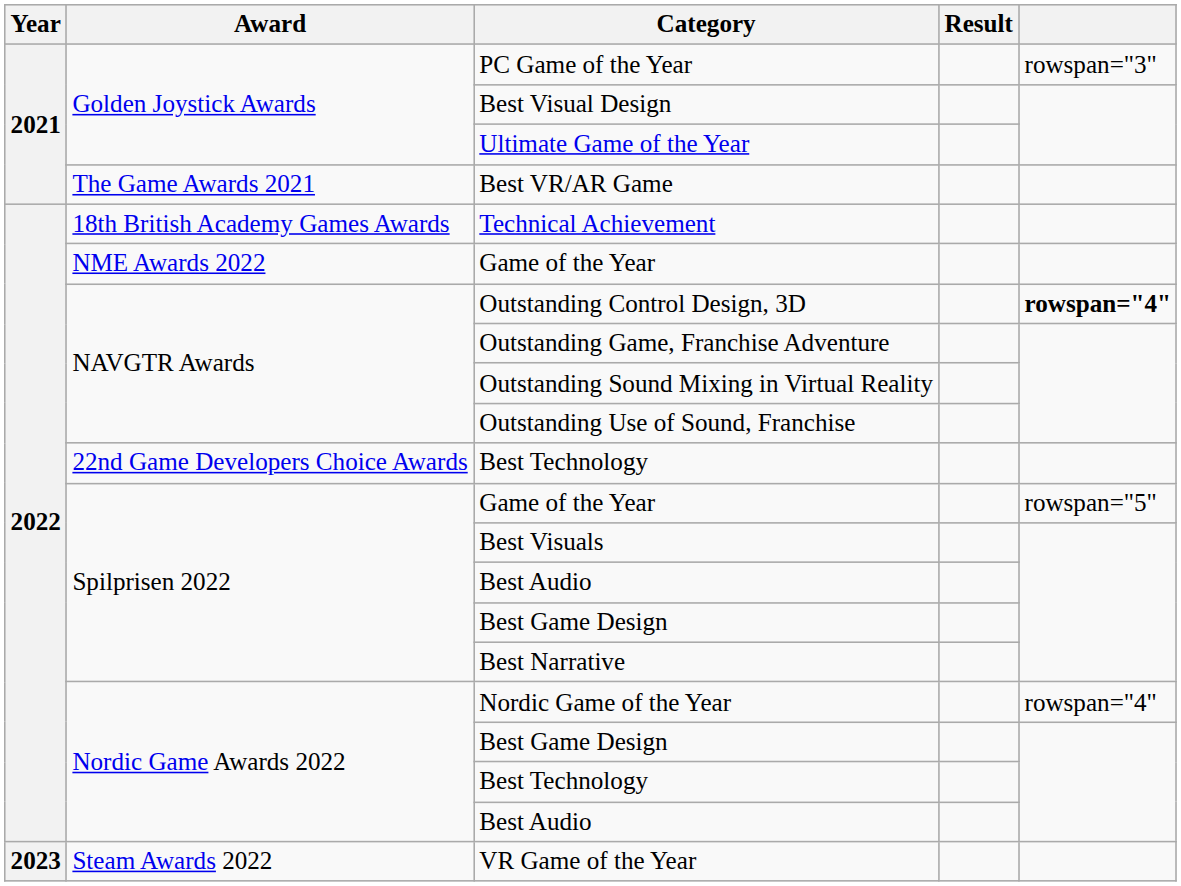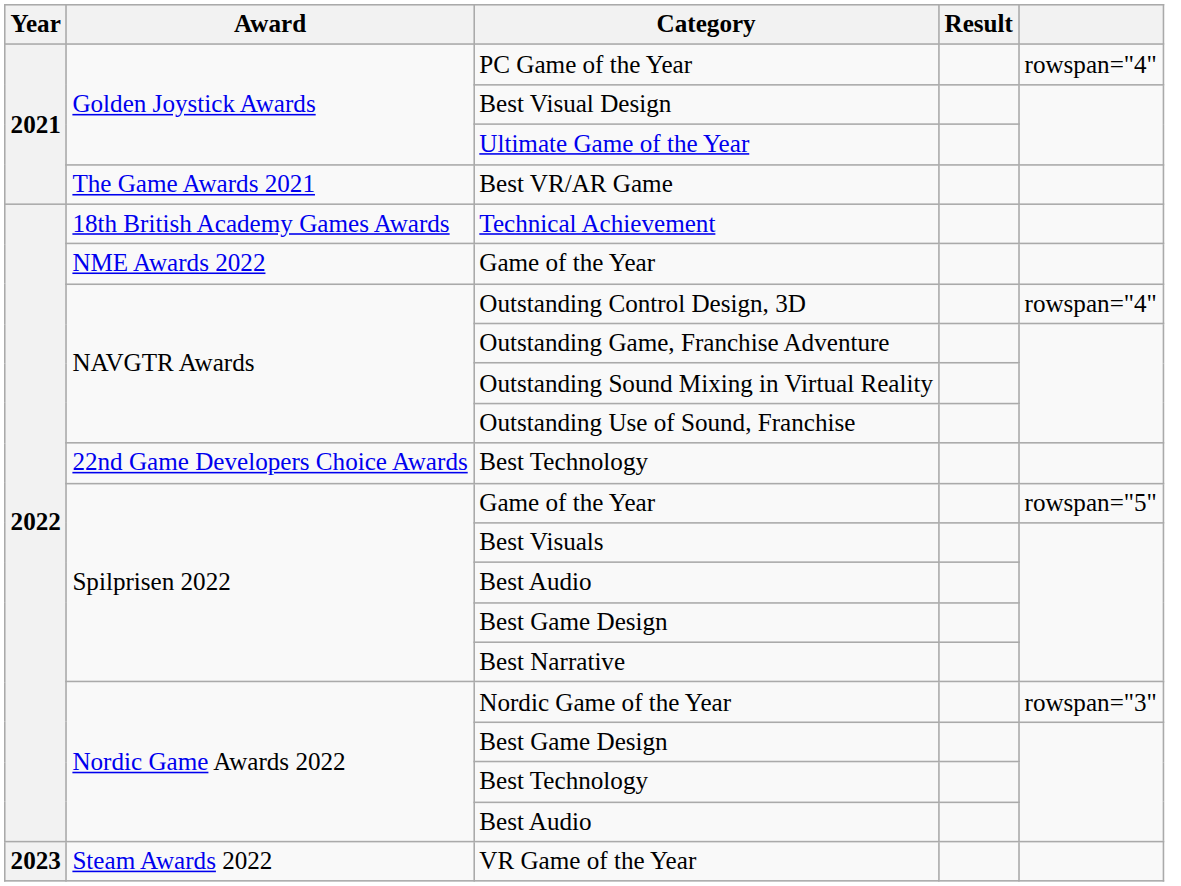(1091, 64) rowspan="3" -> (1091, 64) rowspan="4"
(1098, 303) bold -> (1091, 303) normal
(1091, 701) rowspan="4" -> (1091, 701) rowspan="3"
